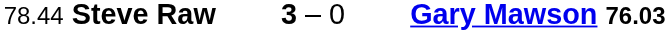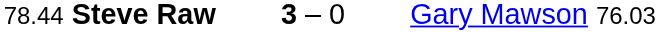(538, 14) bold -> (533, 14) normal
